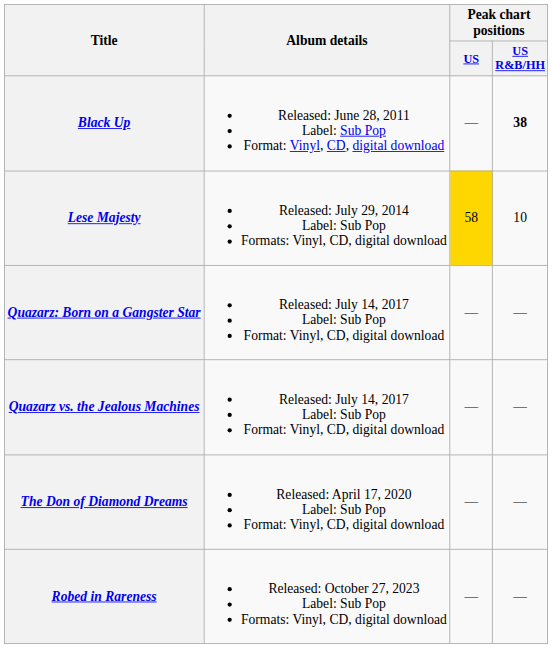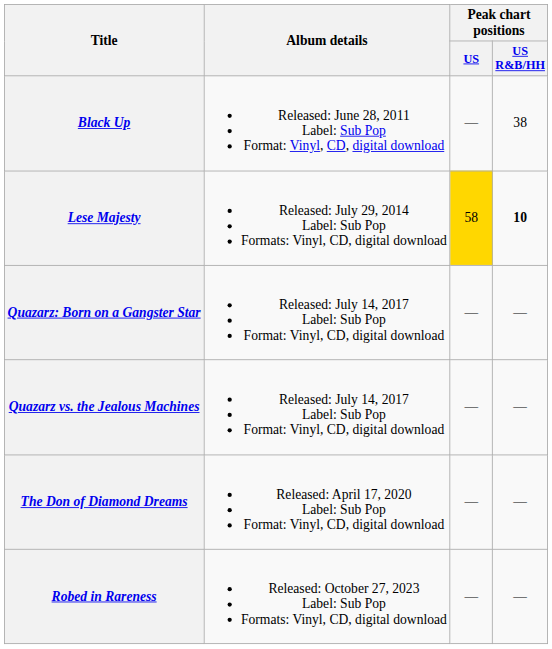(520, 123) bold -> (520, 123) normal
(520, 218) normal -> (520, 218) bold
